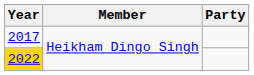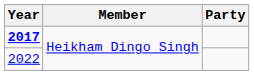(24, 37) normal -> (24, 37) bold
(24, 59) gold background -> (24, 59) no background
